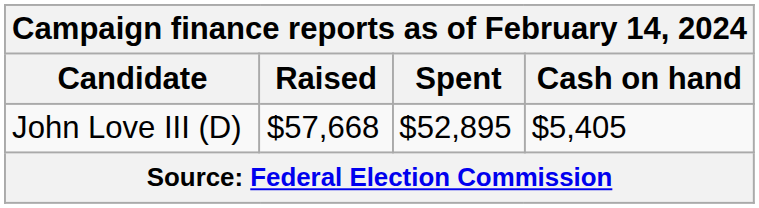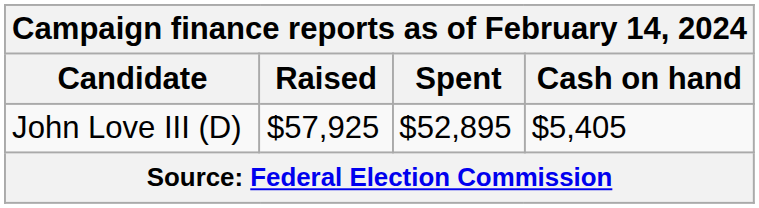(323, 127) $57,668 -> (323, 127) $57,925
